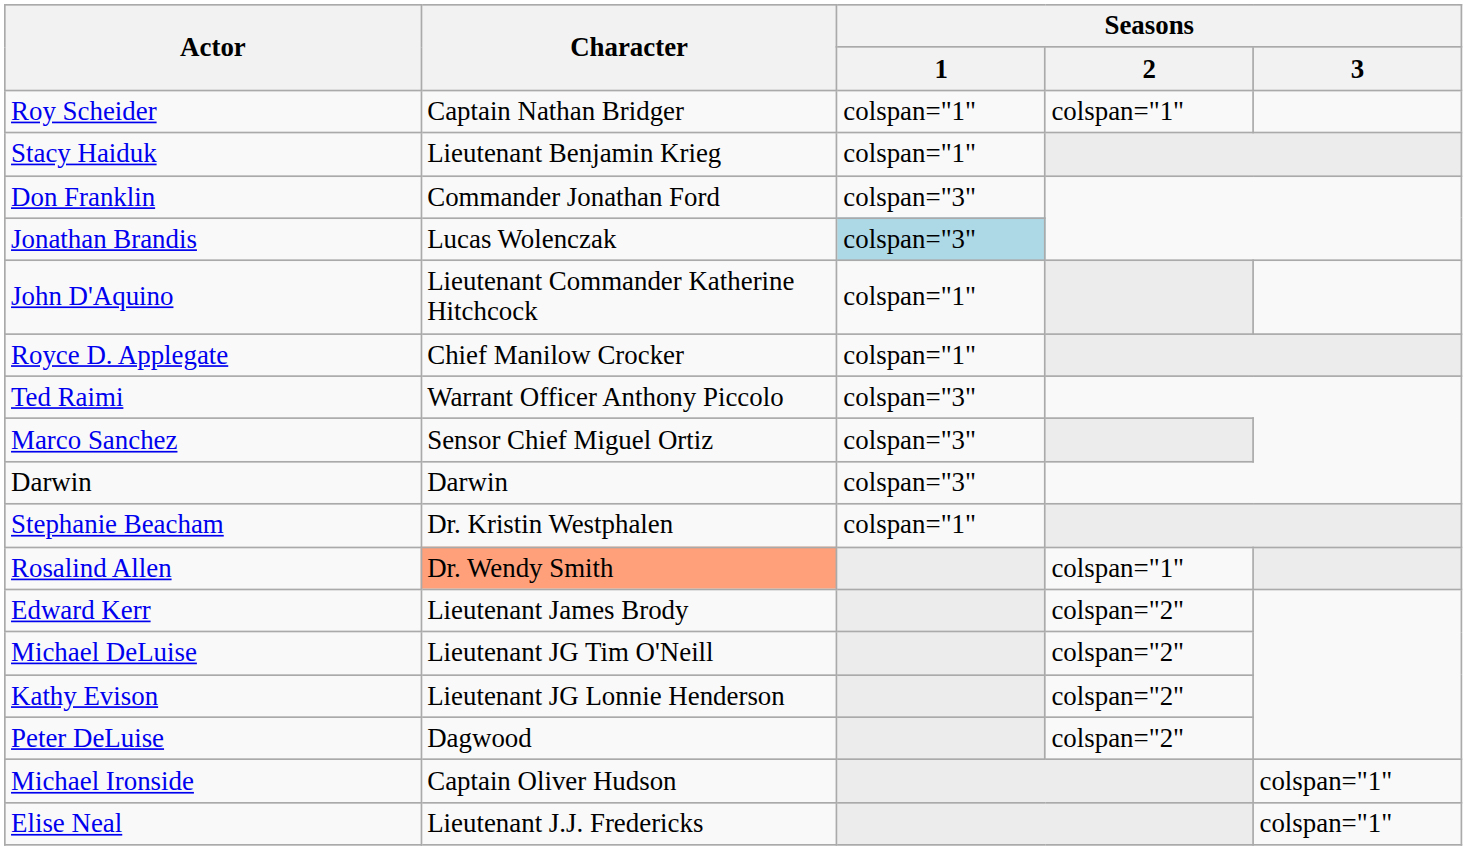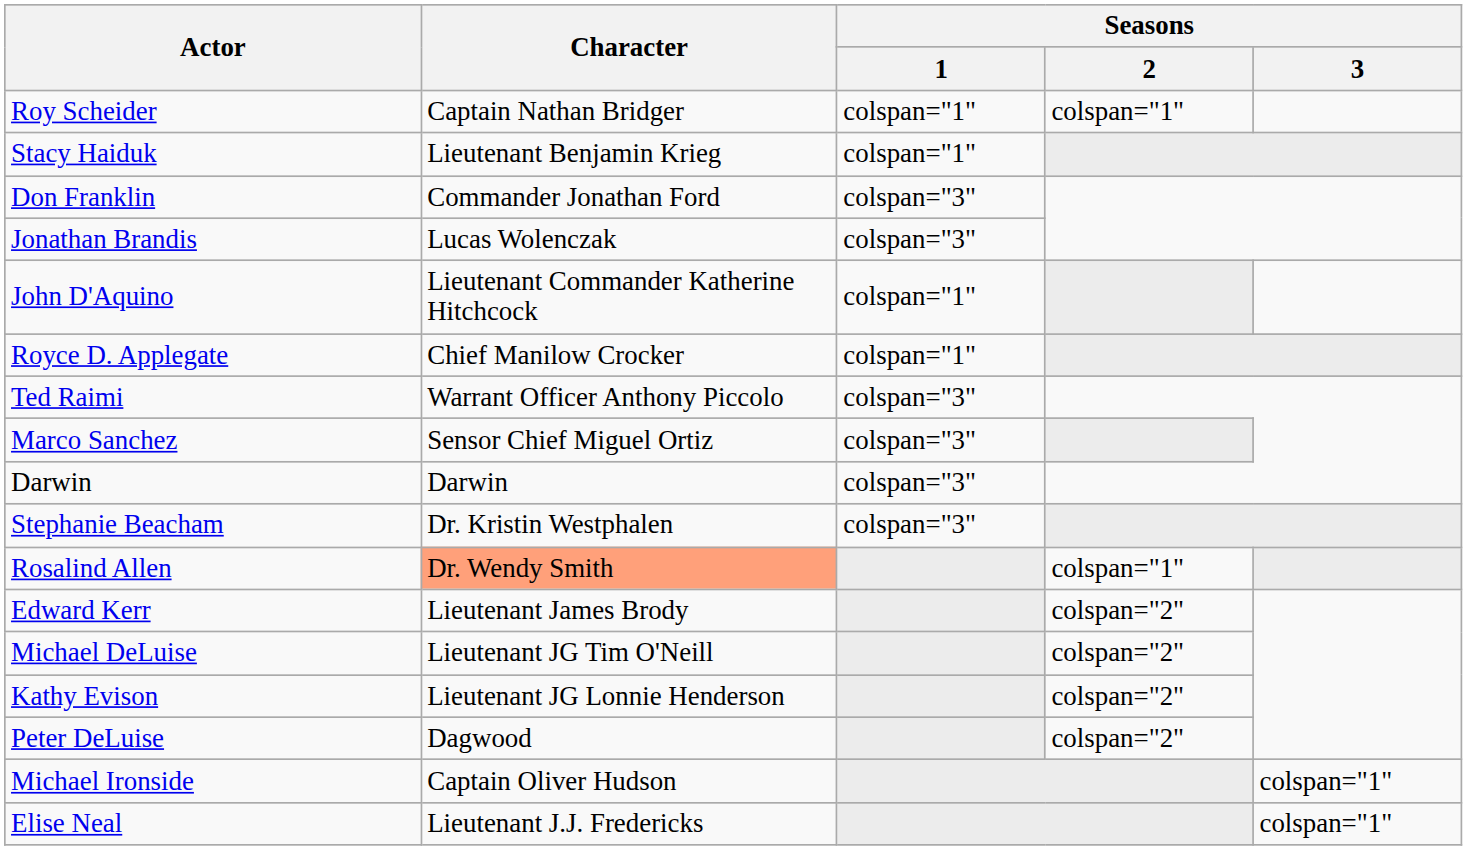(910, 238) lightblue background -> (910, 238) no background
(910, 524) colspan="1" -> (910, 524) colspan="3"
